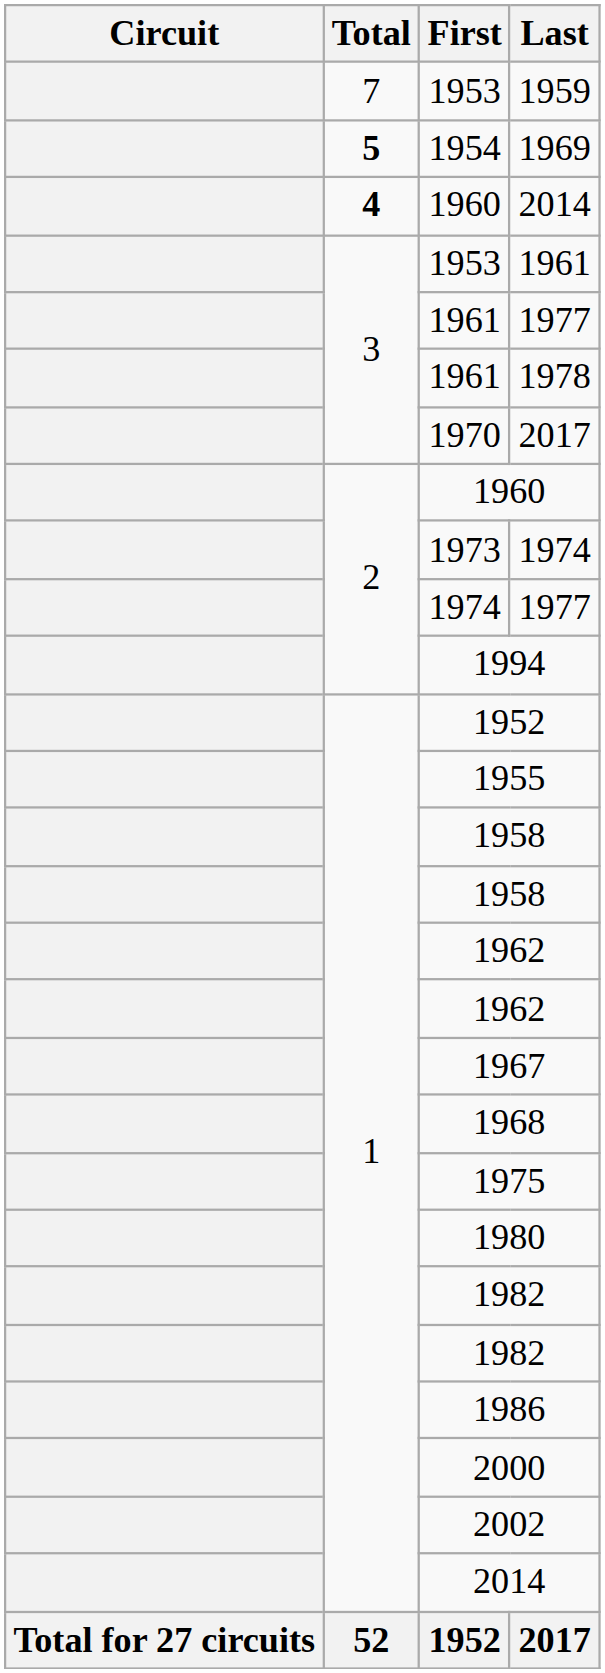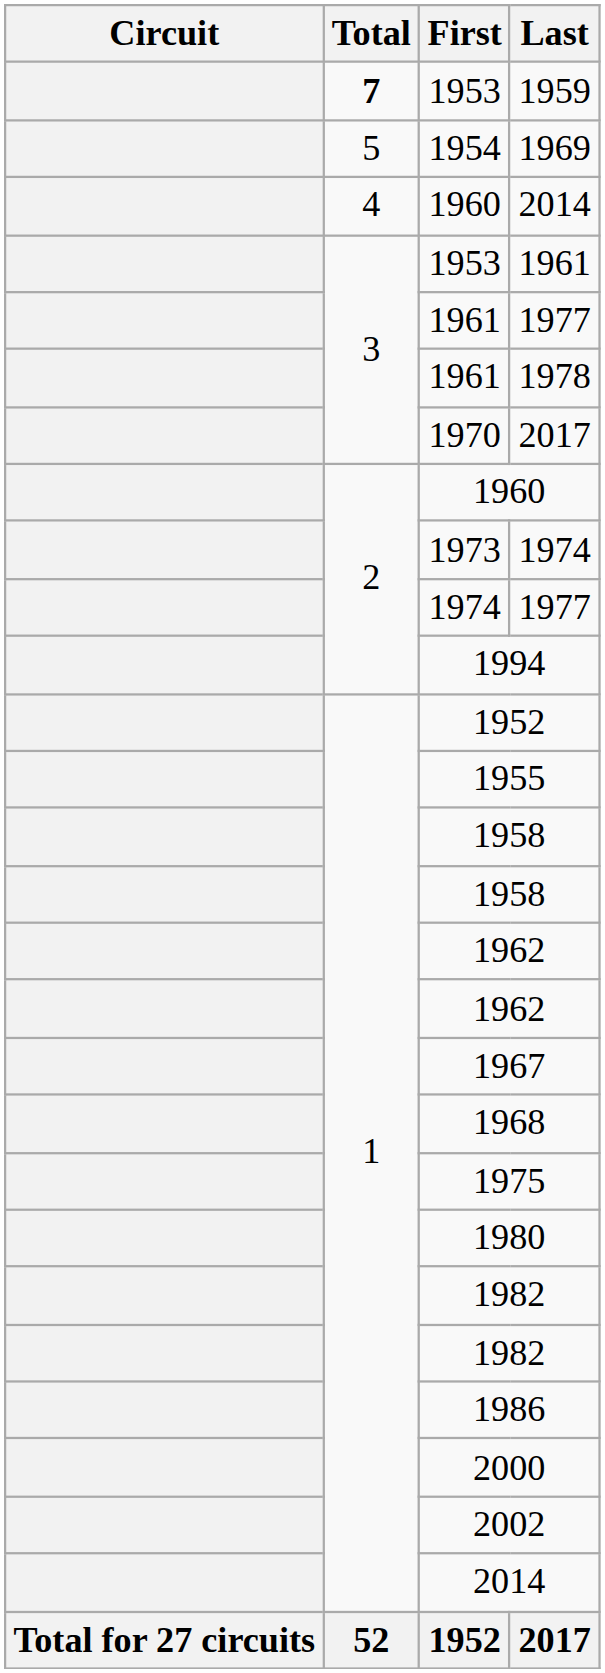(371, 90) normal -> (371, 90) bold
(371, 147) bold -> (371, 147) normal
(371, 205) bold -> (371, 205) normal
